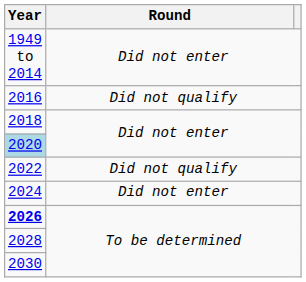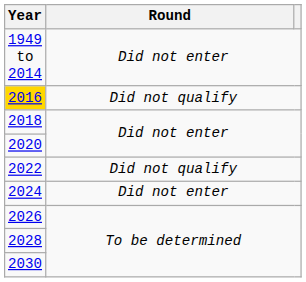(25, 98) no background -> (25, 98) gold background
(25, 145) lightblue background -> (25, 145) no background
(25, 217) bold -> (25, 217) normal
